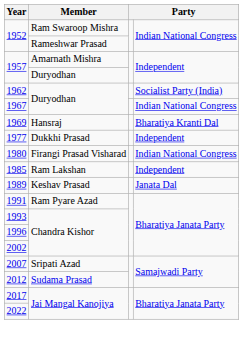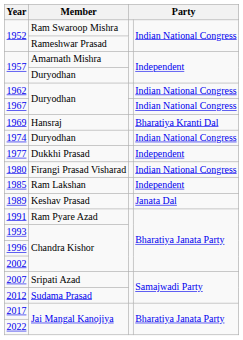(179, 91) Socialist Party (India) -> (186, 91) Indian National Congress
+ row: (17, 138)
